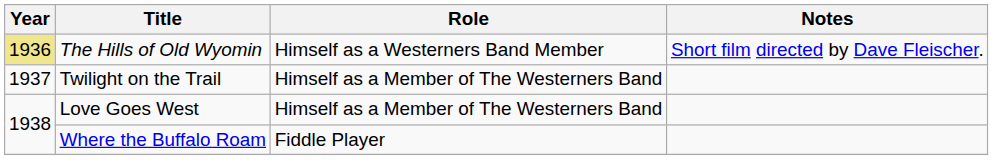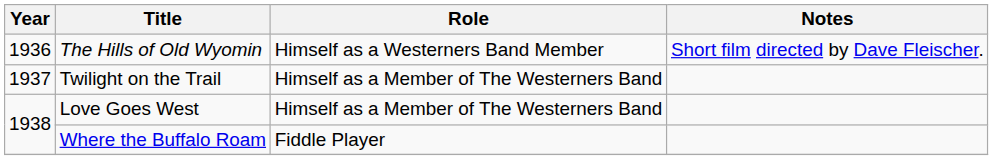(30, 49) khaki background -> (30, 49) no background
